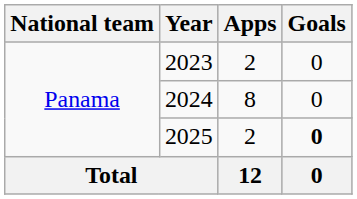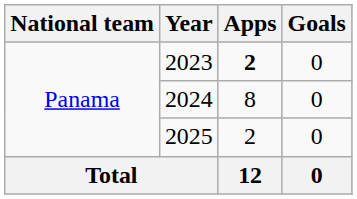(250, 61) normal -> (250, 61) bold
(317, 136) bold -> (317, 136) normal
